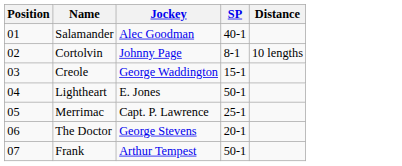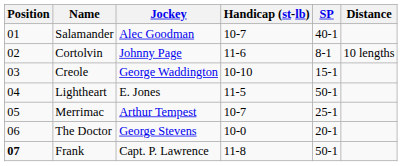+ column: (267, 14)
(164, 111) Capt. P. Lawrence -> (158, 111) Arthur Tempest
(13, 151) normal -> (13, 151) bold
(158, 151) Arthur Tempest -> (164, 151) Capt. P. Lawrence
